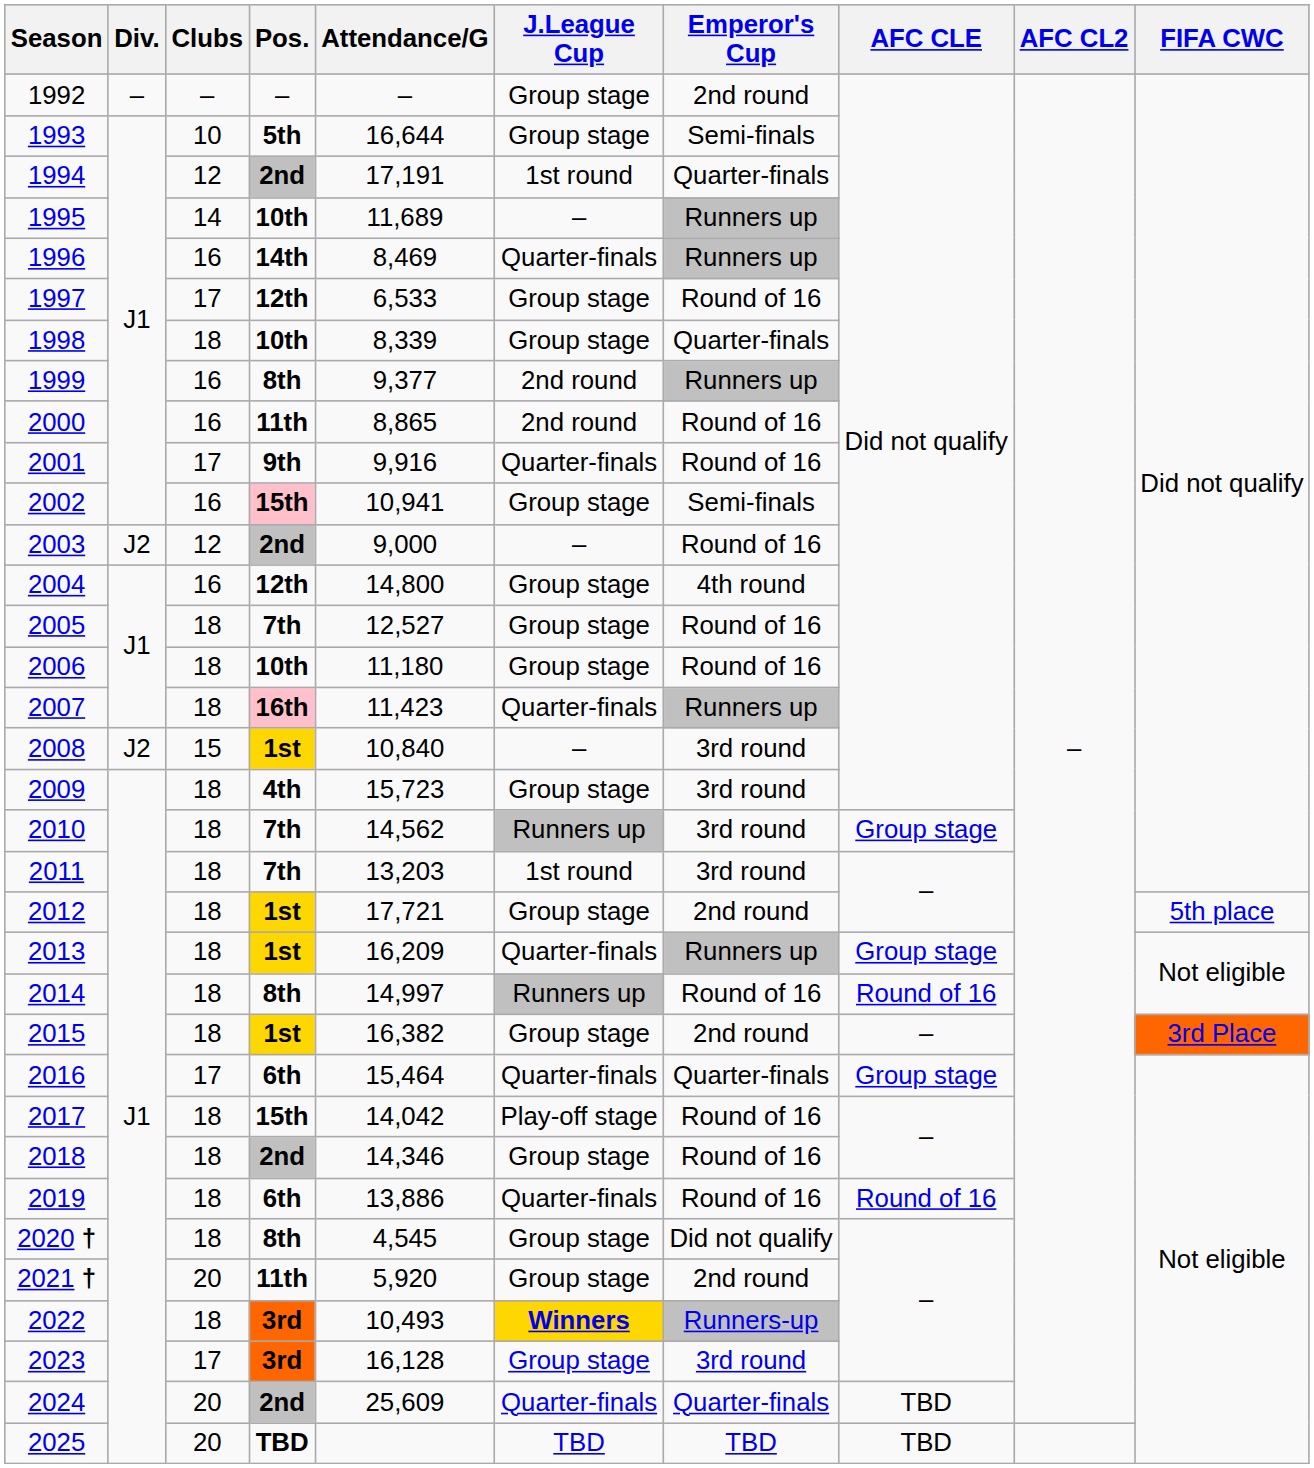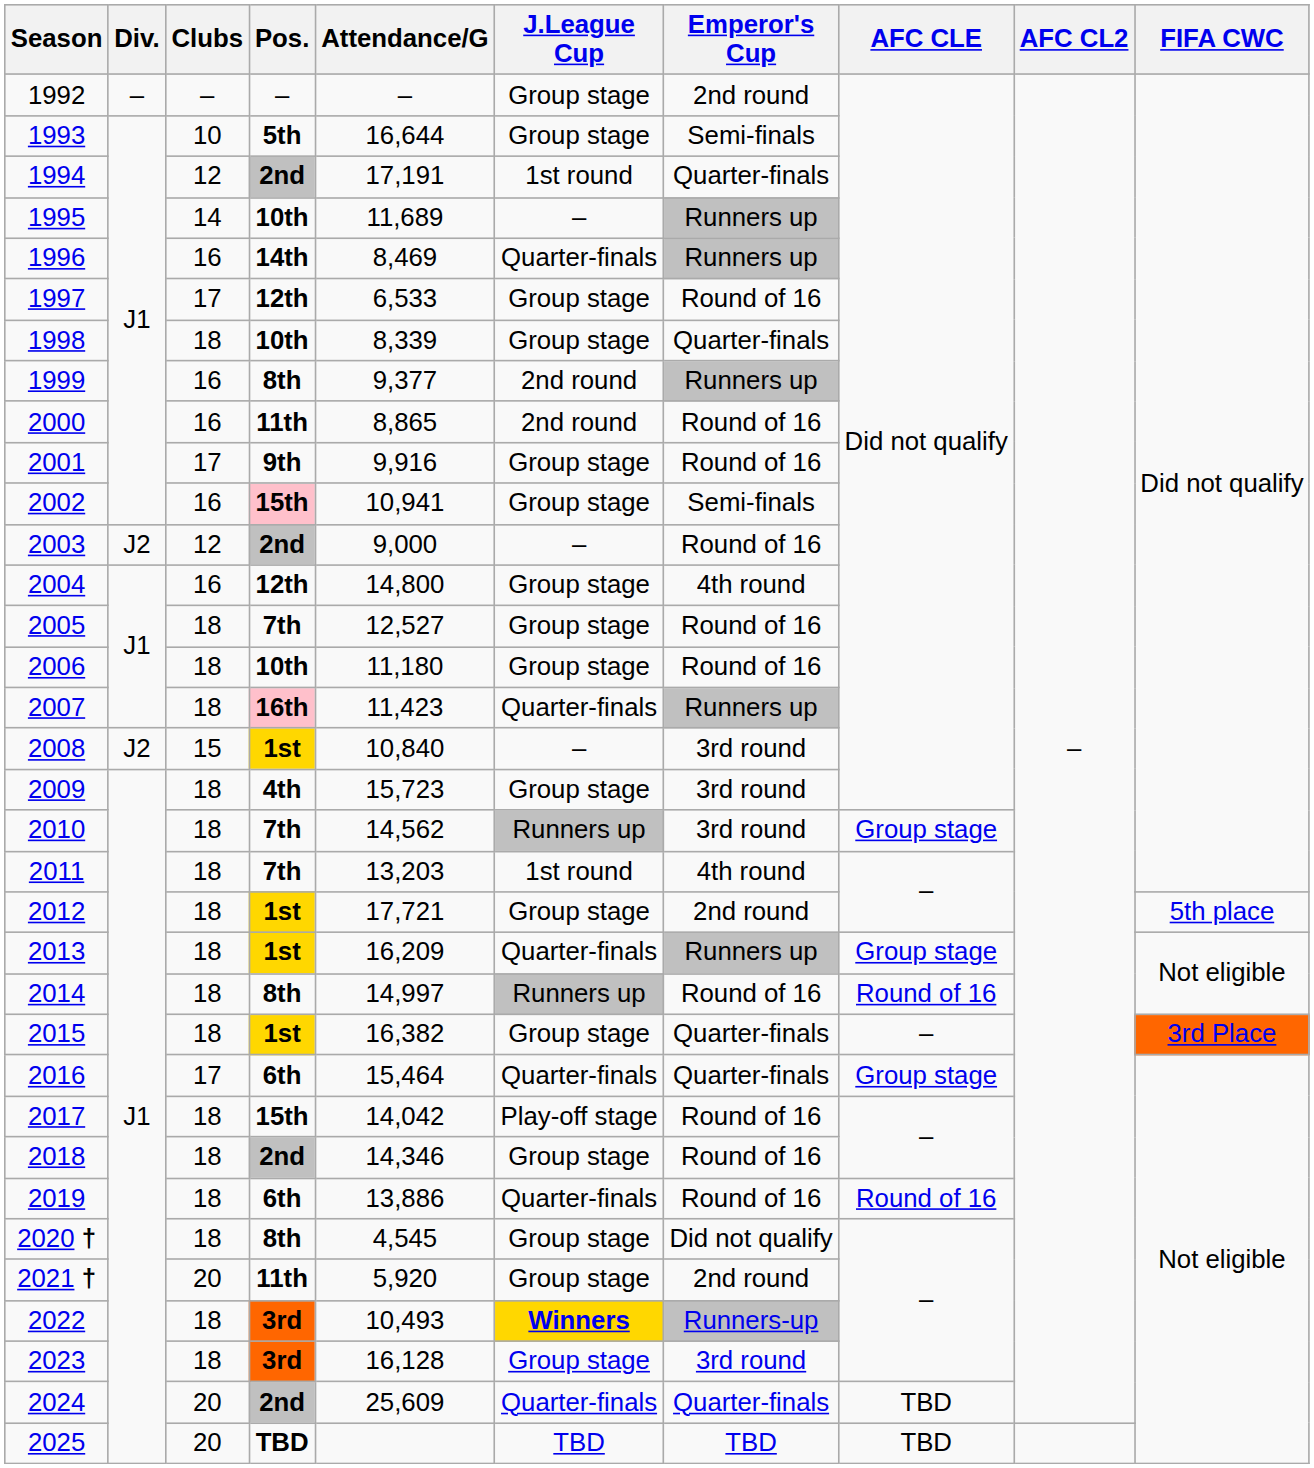(579, 462) Quarter-finals -> (579, 462) Group stage
(751, 870) 3rd round -> (751, 870) 4th round
(751, 1034) 2nd round -> (751, 1034) Quarter-finals
(207, 1361) 17 -> (207, 1361) 18
